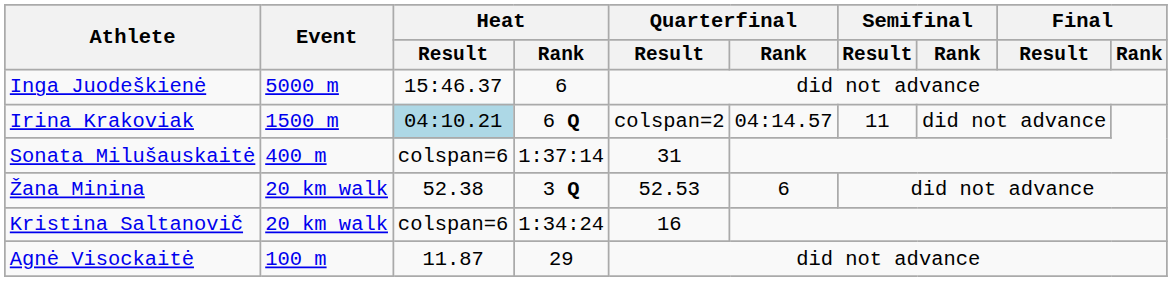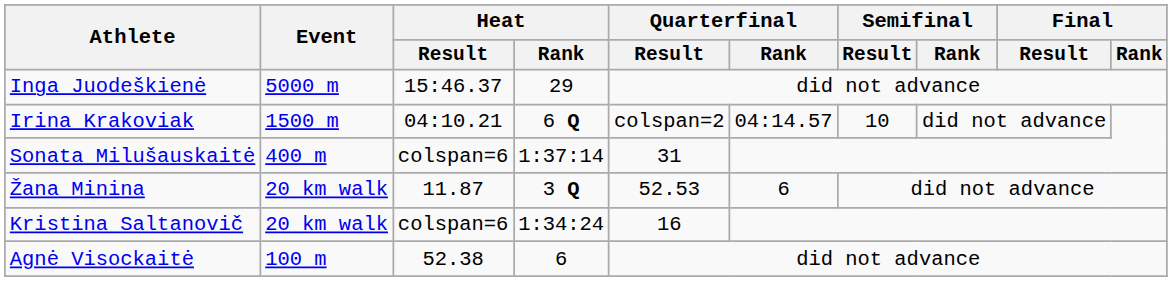(561, 87) 6 -> (561, 87) 29
(453, 121) lightblue background -> (453, 121) no background
(877, 121) 11 -> (877, 121) 10
(453, 190) 52.38 -> (453, 190) 11.87
(453, 259) 11.87 -> (453, 259) 52.38
(561, 259) 29 -> (561, 259) 6
